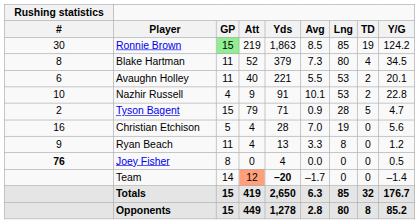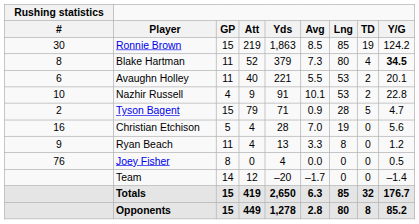(228, 45) lightgreen background -> (228, 45) no background
(397, 62) normal -> (397, 62) bold
(59, 161) bold -> (59, 161) normal
(252, 177) lightsalmon background -> (252, 177) no background
(283, 177) bold -> (283, 177) normal
